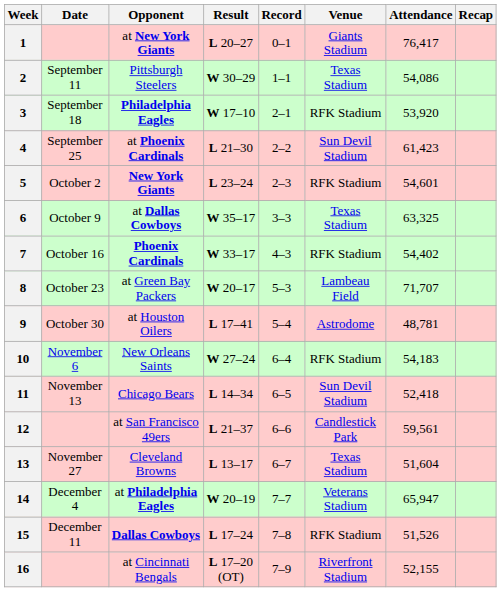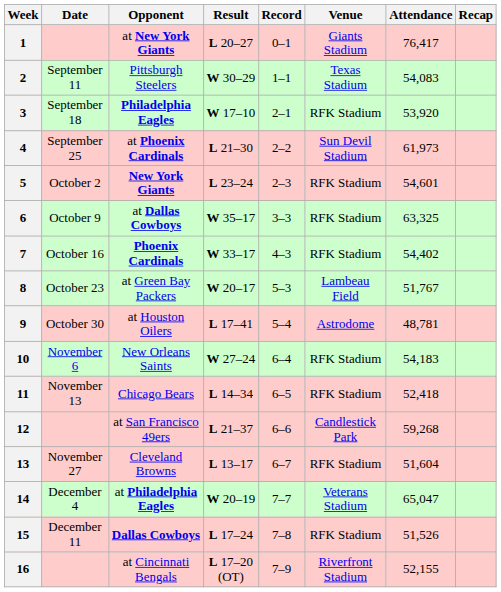(421, 77) 54,086 -> (421, 77) 54,083
(421, 148) 61,423 -> (421, 148) 61,973
(345, 218) Texas Stadium -> (345, 218) RFK Stadium
(421, 288) 71,707 -> (421, 288) 51,767
(345, 393) Sun Devil Stadium -> (345, 393) RFK Stadium
(421, 429) 59,561 -> (421, 429) 59,268
(345, 464) Texas Stadium -> (345, 464) RFK Stadium
(421, 499) 65,947 -> (421, 499) 65,047
